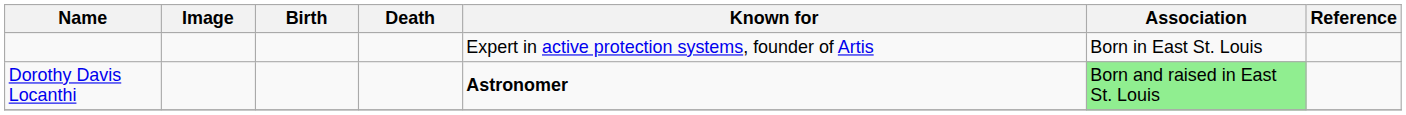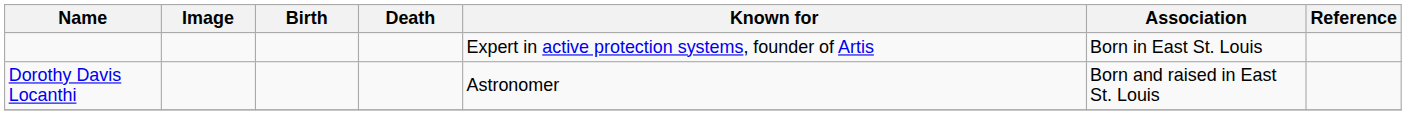(517, 85) bold -> (513, 85) normal
(1183, 85) lightgreen background -> (1183, 85) no background
